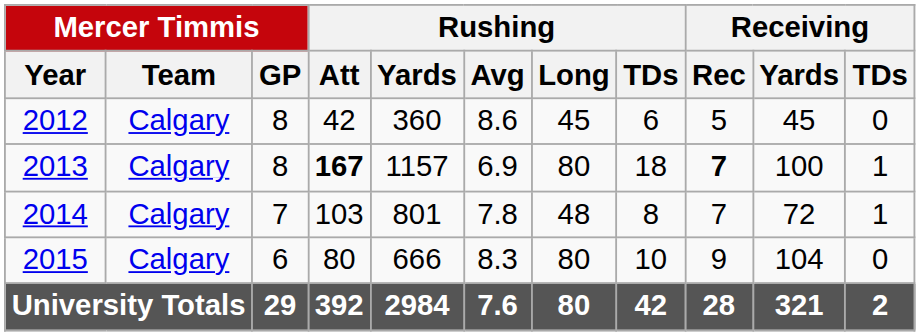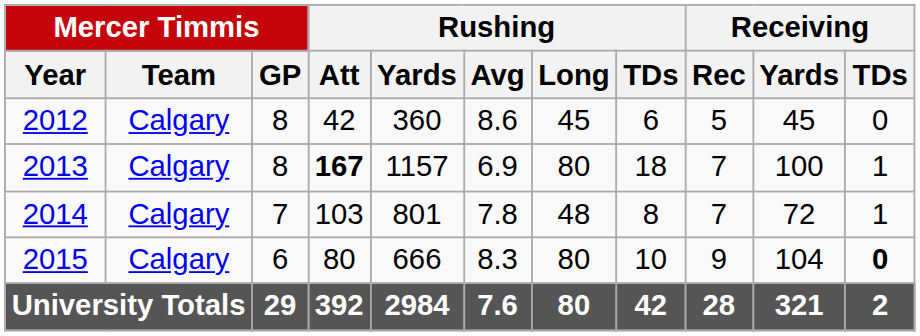(719, 167) bold -> (719, 167) normal
(880, 259) normal -> (880, 259) bold
